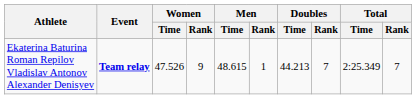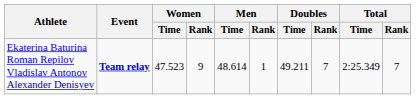(169, 66) 47.526 -> (169, 66) 47.523
(232, 66) 48.615 -> (232, 66) 48.614
(295, 66) 44.213 -> (294, 66) 49.211
